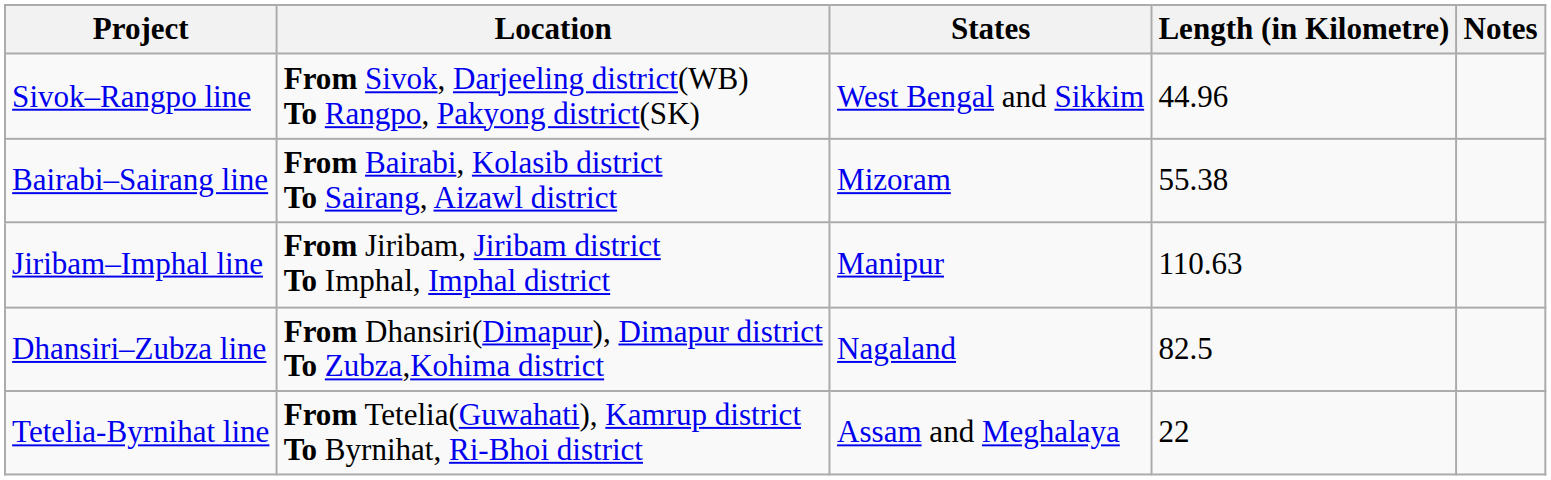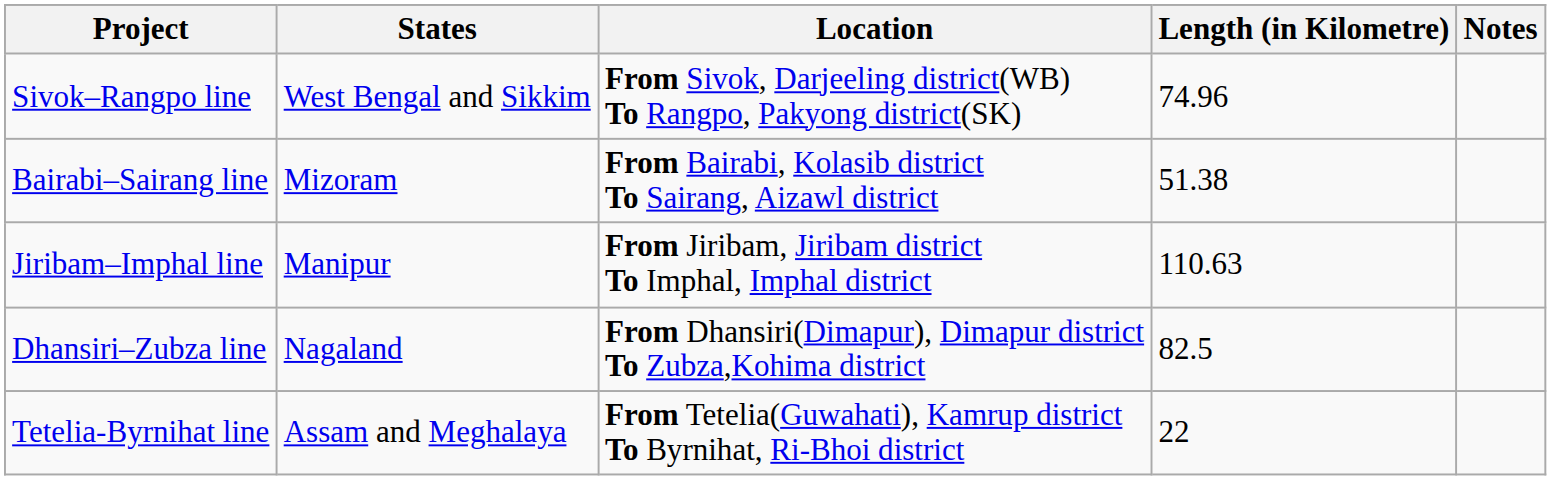columns swapped: (553, 29) <-> (991, 29)
(1193, 95) 44.96 -> (1193, 95) 74.96
(1193, 179) 55.38 -> (1193, 179) 51.38
